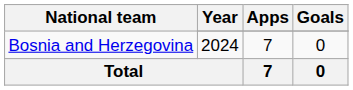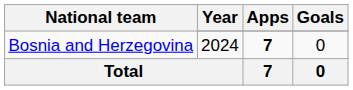(268, 44) normal -> (268, 44) bold
